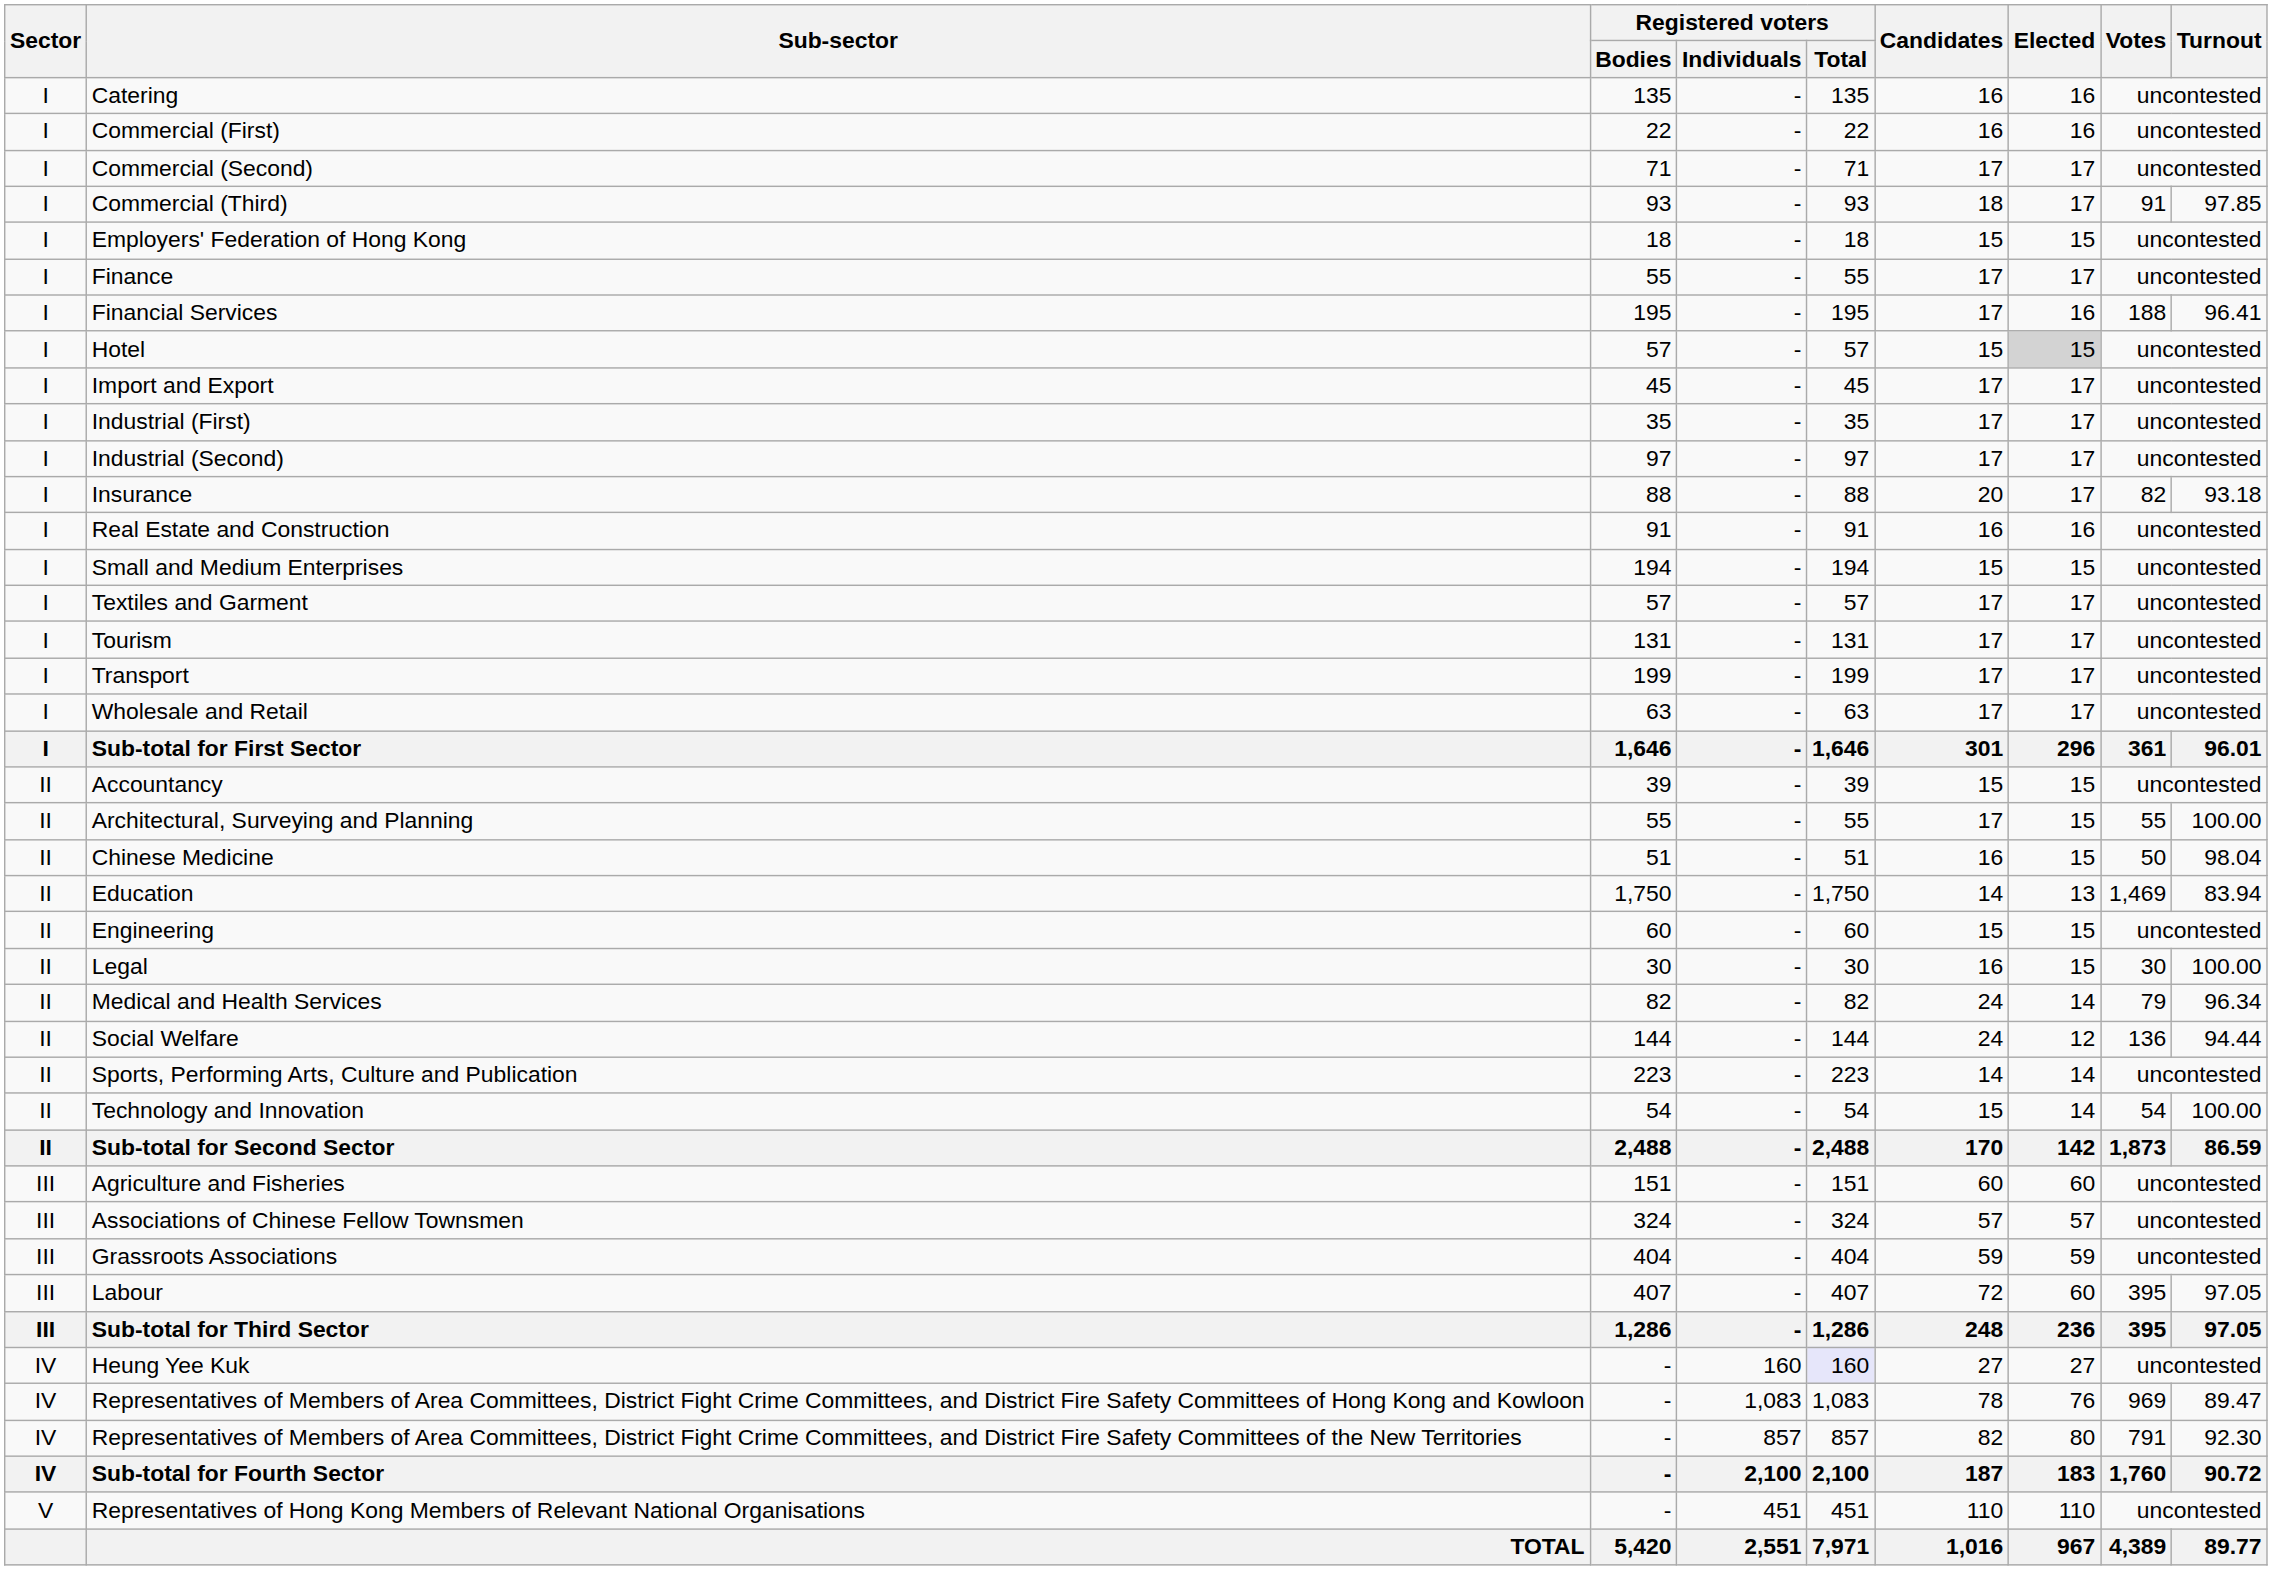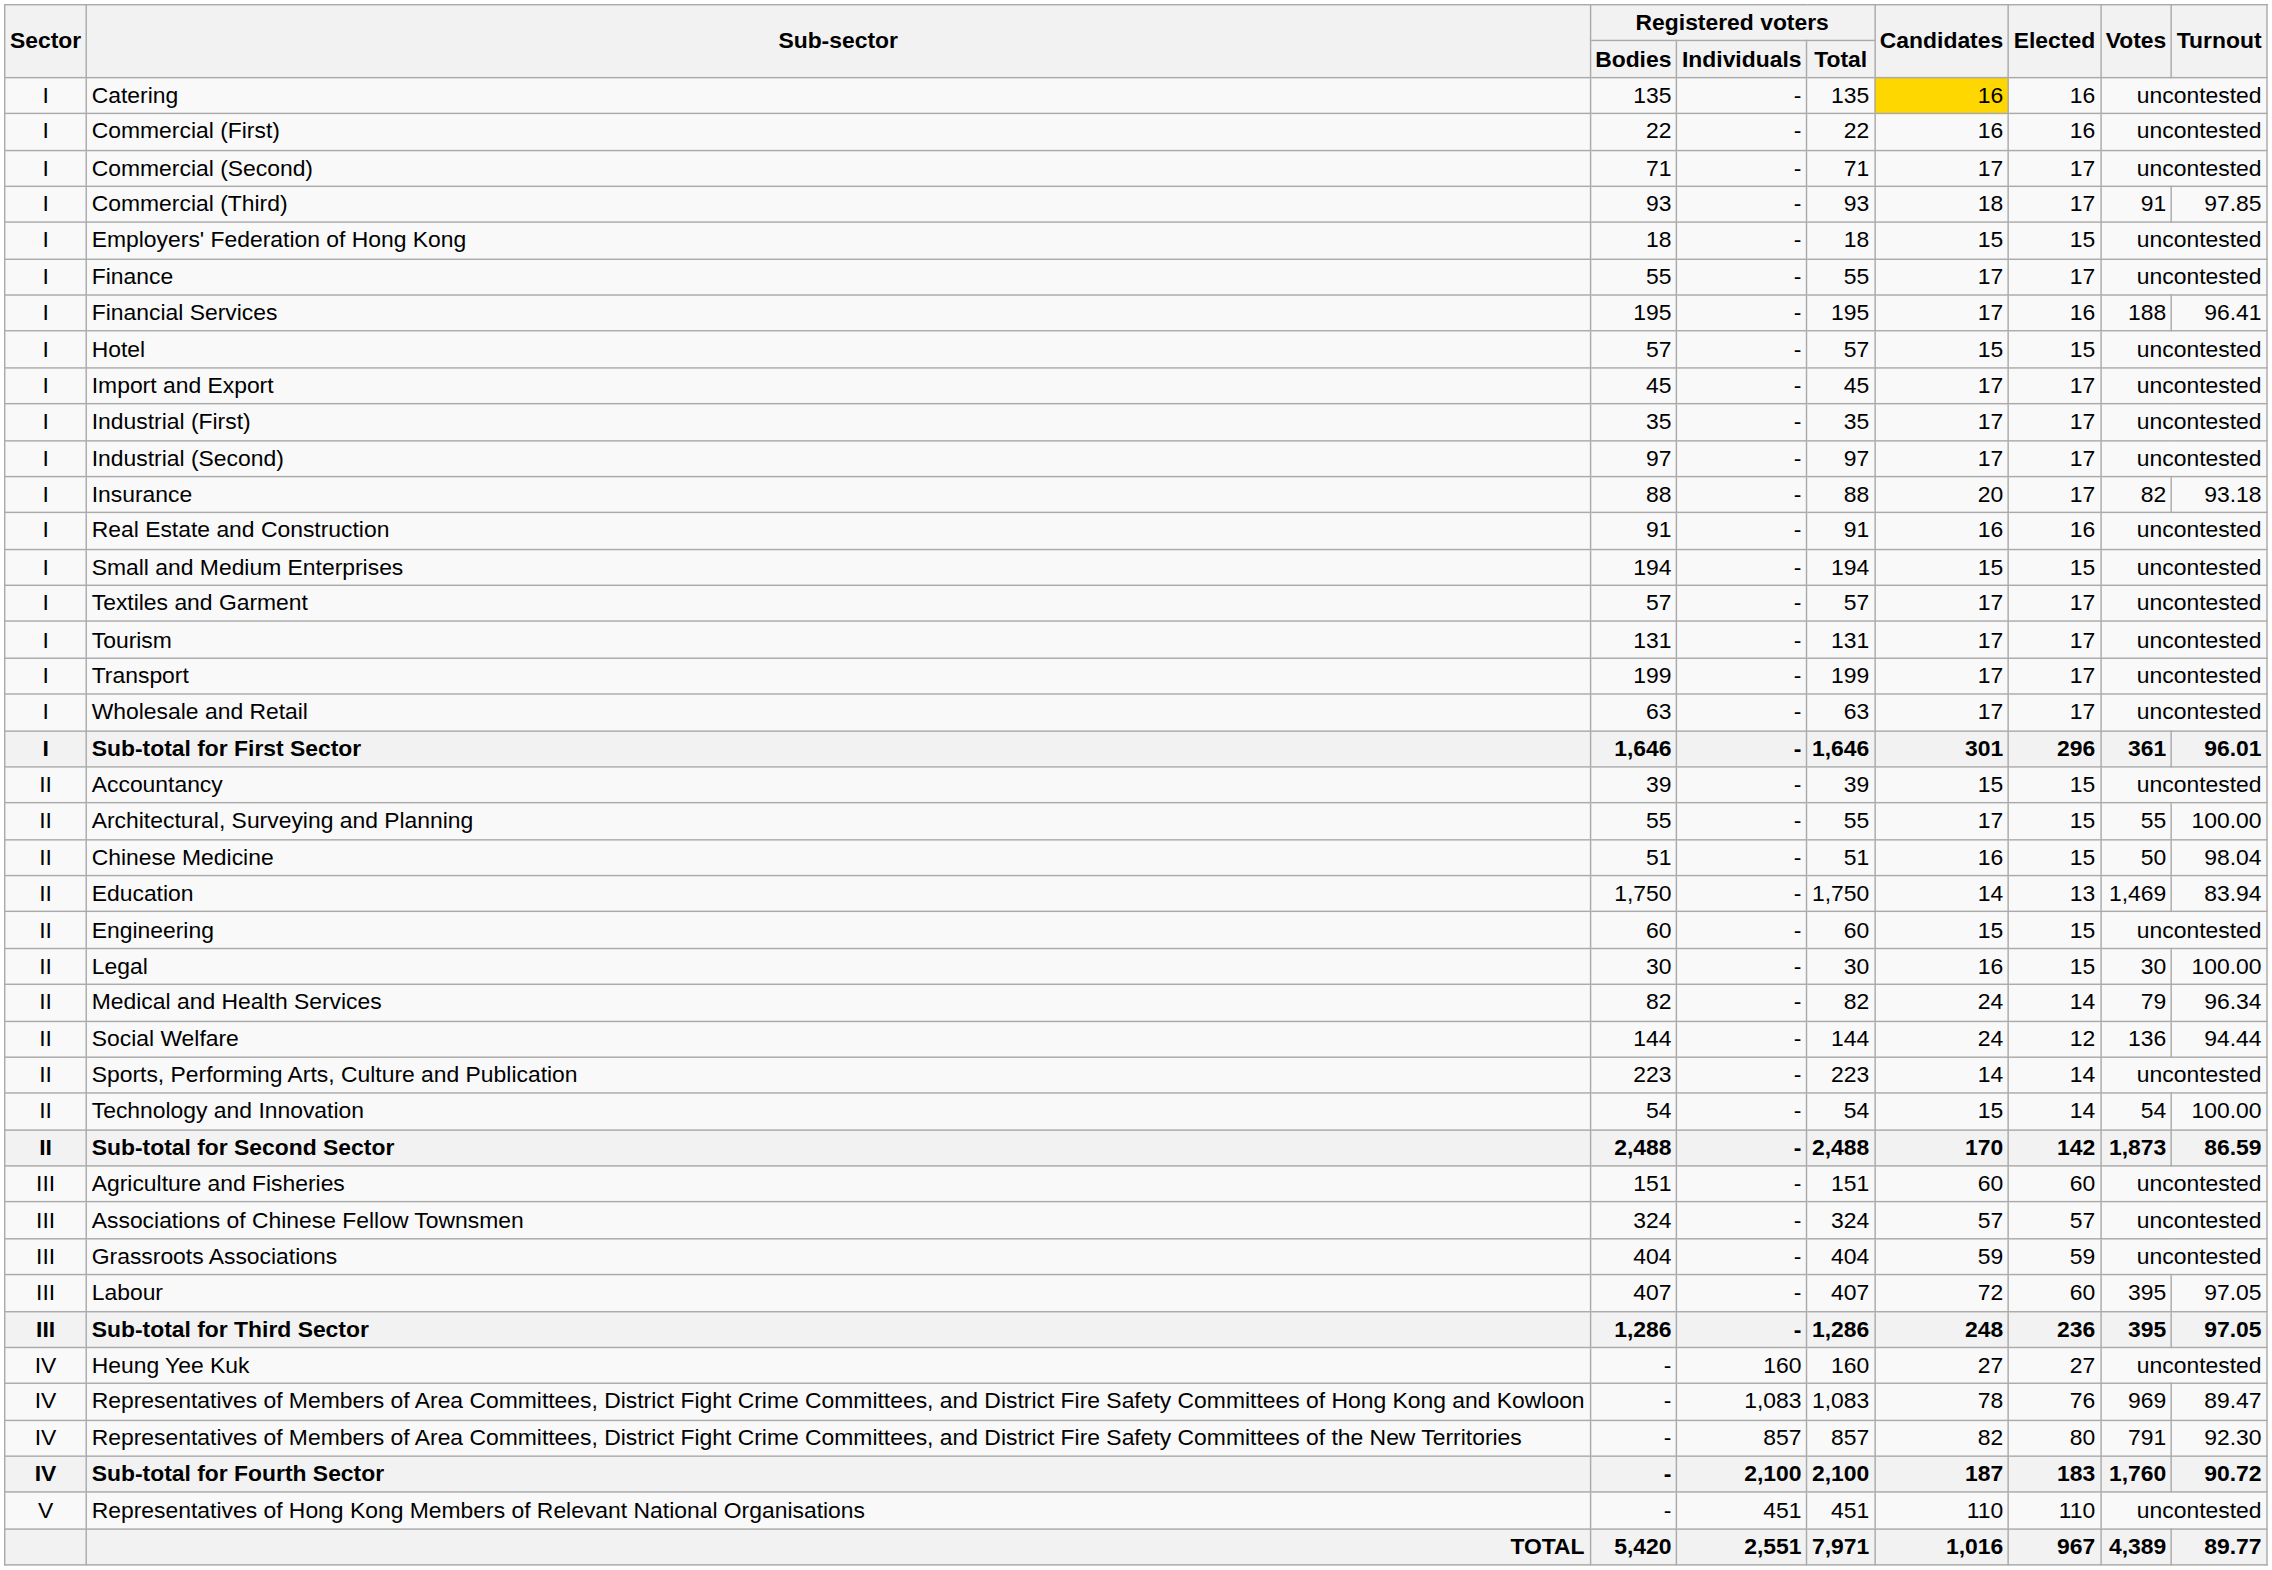(1990, 95) no background -> (1990, 95) gold background
(2082, 349) lightgrey background -> (2082, 349) no background
(1850, 1365) lavender background -> (1850, 1365) no background
